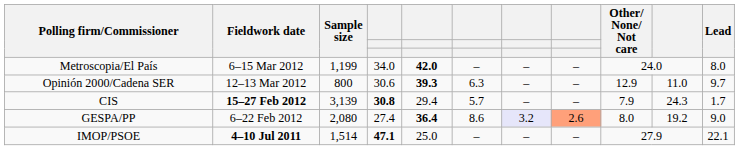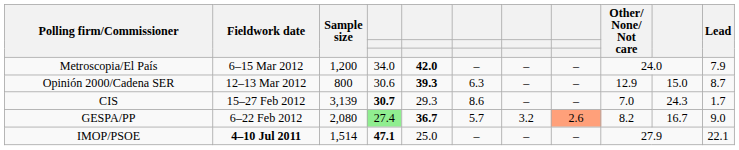(343, 66) 1,199 -> (343, 66) 1,200
(718, 66) 8.0 -> (718, 66) 7.9
(677, 84) 11.0 -> (677, 84) 15.0
(718, 84) 9.7 -> (718, 84) 8.7
(266, 101) bold -> (266, 101) normal
(384, 101) 30.8 -> (384, 101) 30.7
(427, 101) 29.4 -> (427, 101) 29.3
(477, 101) 5.7 -> (477, 101) 8.6
(626, 101) 7.9 -> (626, 101) 7.0
(384, 119) no background -> (384, 119) lightgreen background
(427, 119) 36.4 -> (427, 119) 36.7
(477, 119) 8.6 -> (477, 119) 5.7
(526, 119) lavender background -> (526, 119) no background
(626, 119) 8.0 -> (626, 119) 8.2
(677, 119) 19.2 -> (677, 119) 16.7
